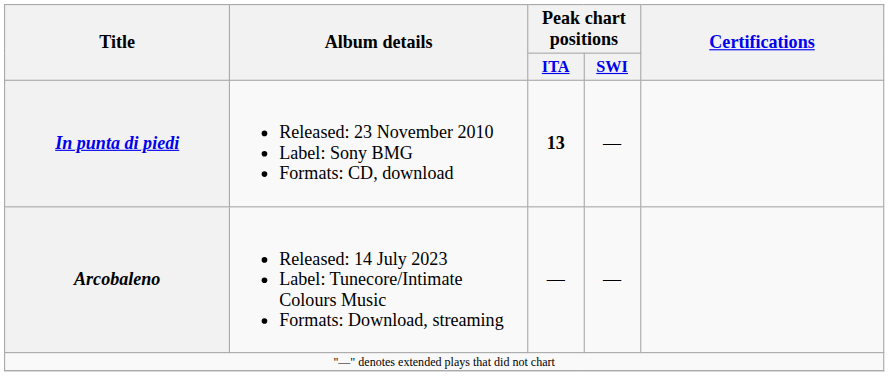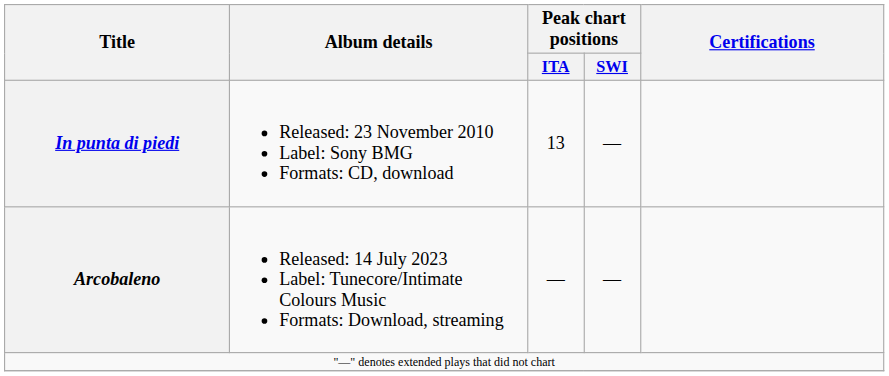(556, 143) bold -> (556, 143) normal
